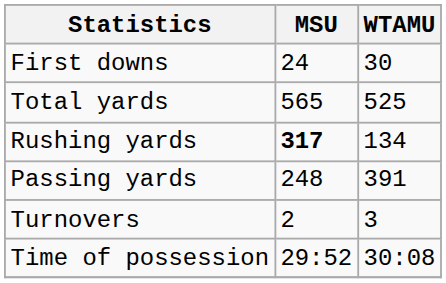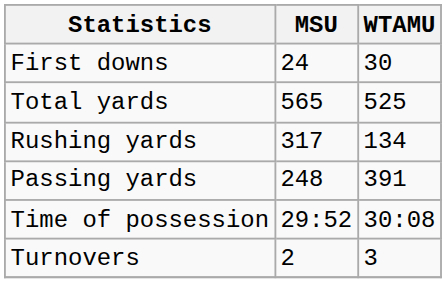(302, 141) bold -> (302, 141) normal
rows swapped: (75, 219) <-> (140, 258)
